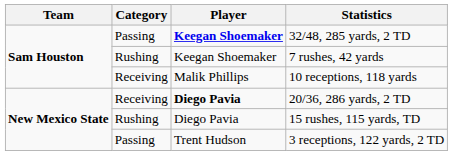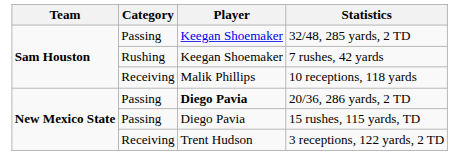(228, 35) bold -> (232, 35) normal
(141, 98) Receiving -> (141, 98) Passing
(137, 119) Rushing -> (141, 119) Passing
(135, 139) Passing -> (148, 139) Receiving
